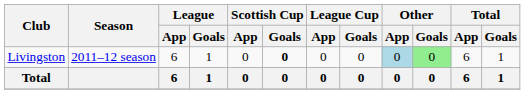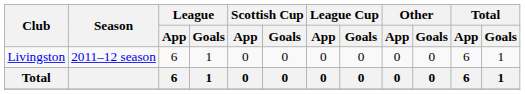(285, 57) bold -> (285, 57) normal
(397, 57) lightblue background -> (397, 57) no background
(432, 57) lightgreen background -> (432, 57) no background
